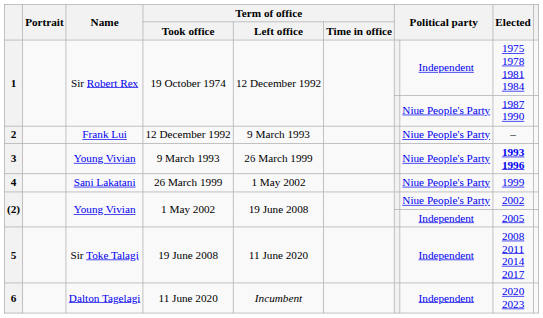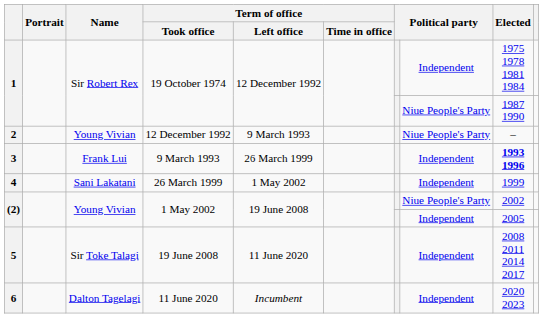(105, 134) Frank Lui -> (105, 134) Young Vivian
(105, 158) Young Vivian -> (105, 158) Frank Lui
(446, 158) Niue People's Party -> (446, 158) Independent
(446, 182) Niue People's Party -> (446, 182) Independent
